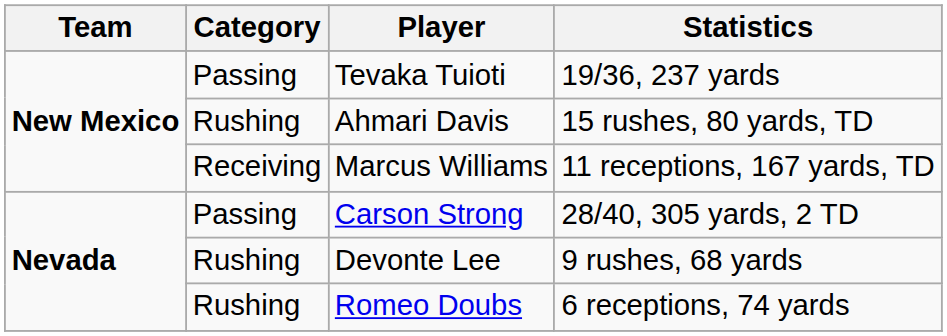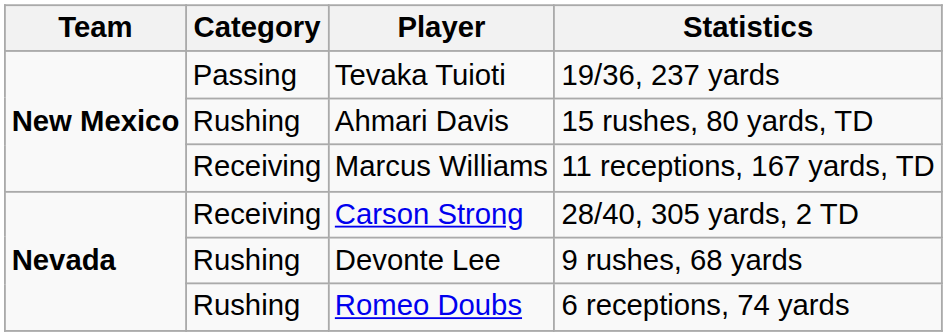(245, 213) Passing -> (257, 213) Receiving
